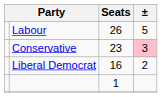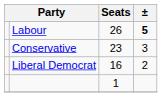(145, 30) normal -> (145, 30) bold
(145, 48) pink background -> (145, 48) no background
